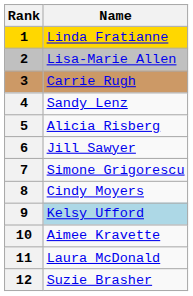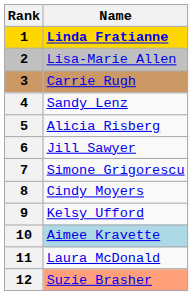(107, 38) normal -> (107, 38) bold
(95, 214) lightblue background -> (95, 214) no background
(103, 236) no background -> (103, 236) lightblue background
(99, 280) no background -> (99, 280) lightsalmon background
